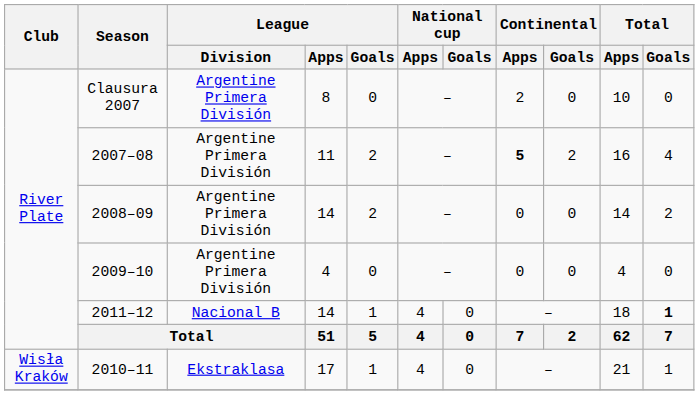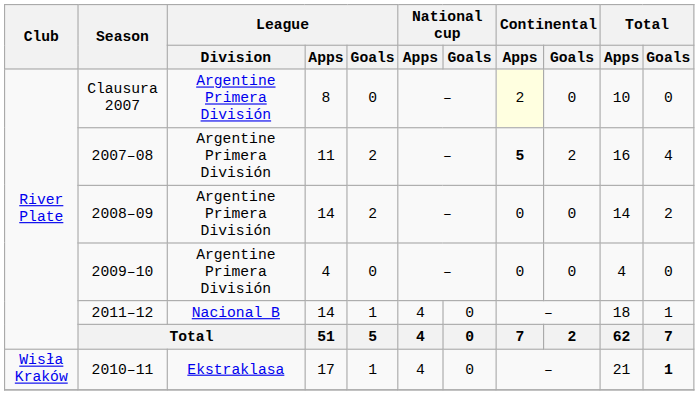(520, 98) no background -> (520, 98) lightyellow background
(668, 313) bold -> (668, 313) normal
(668, 369) normal -> (668, 369) bold
